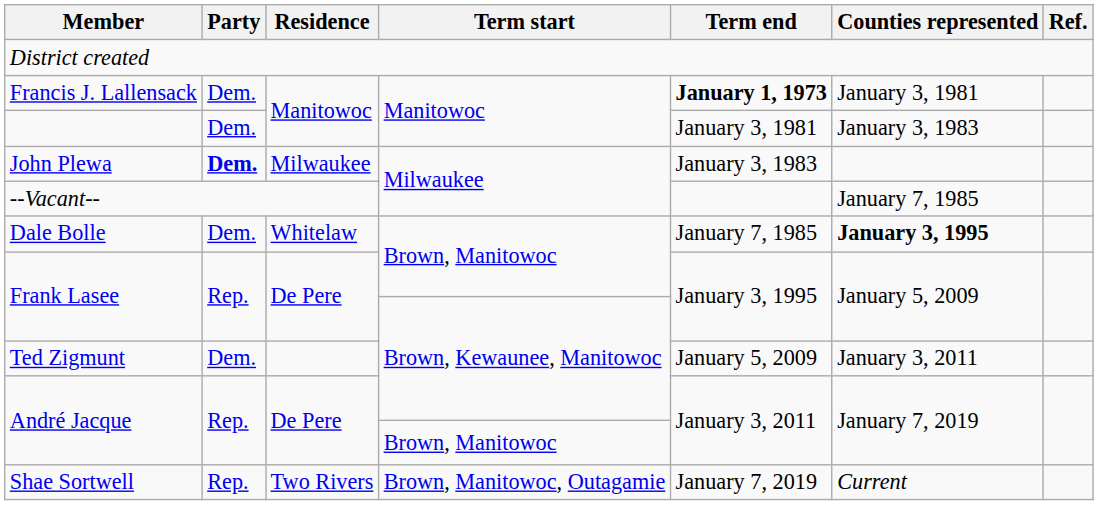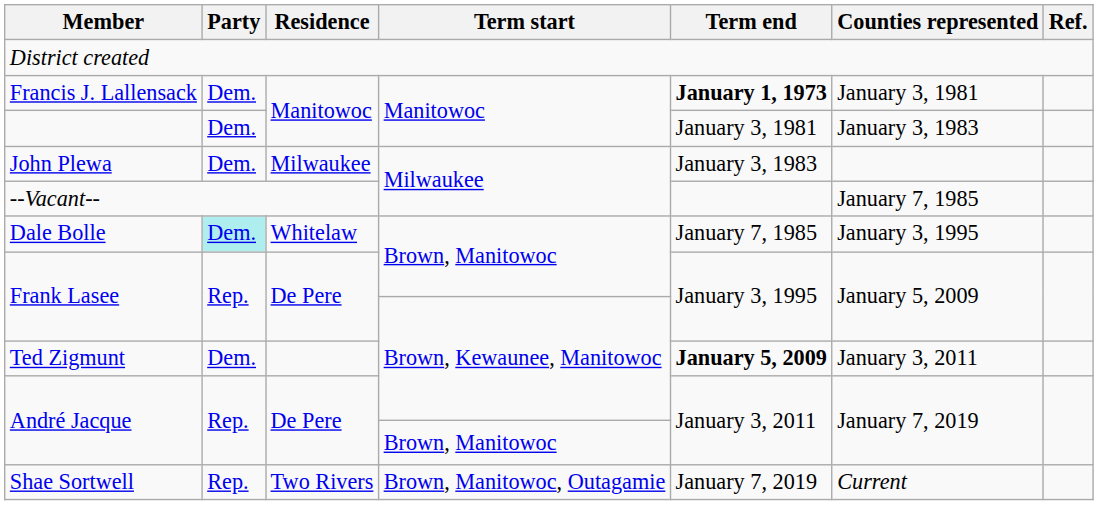(232, 163) bold -> (232, 163) normal
(232, 233) no background -> (232, 233) paleturquoise background
(913, 233) bold -> (908, 233) normal
(746, 357) normal -> (751, 357) bold
